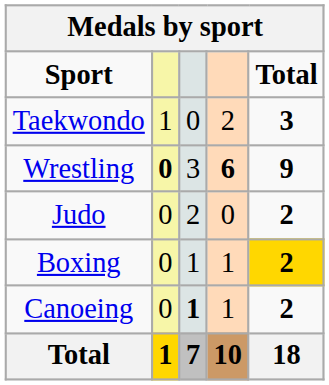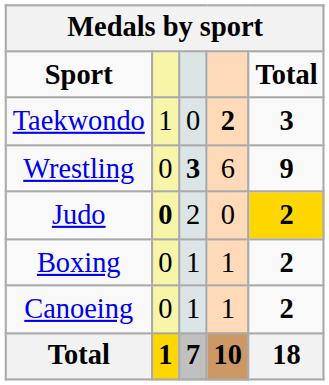(228, 121) normal -> (228, 121) bold
(165, 168) bold -> (165, 168) normal
(193, 168) normal -> (193, 168) bold
(228, 168) bold -> (228, 168) normal
(165, 214) normal -> (165, 214) bold
(287, 214) no background -> (287, 214) gold background
(287, 261) gold background -> (287, 261) no background
(193, 308) bold -> (193, 308) normal
